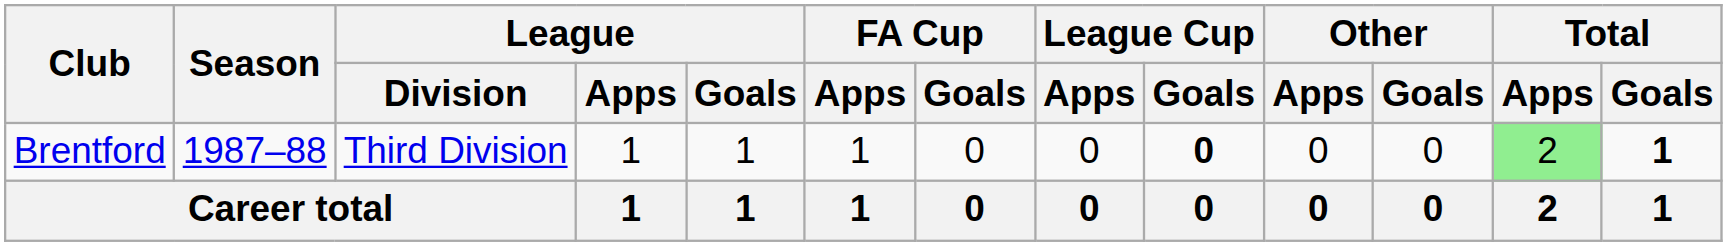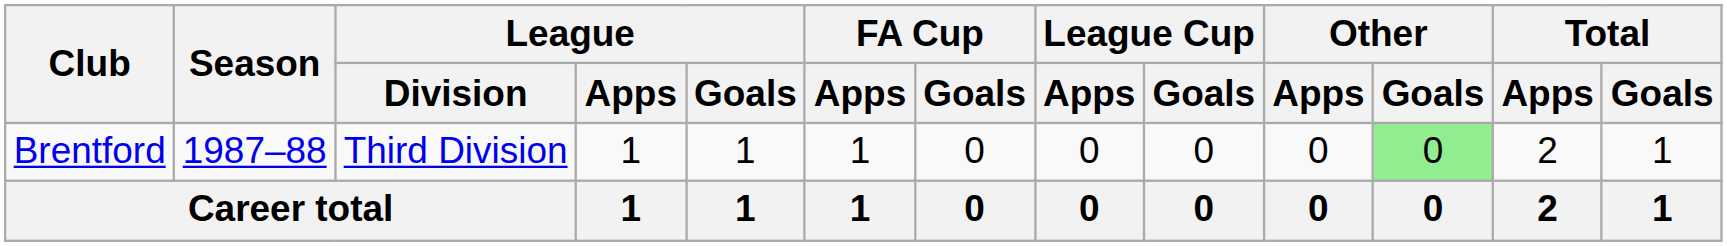(1204, 151) bold -> (1204, 151) normal
(1433, 151) no background -> (1433, 151) lightgreen background
(1548, 151) lightgreen background -> (1548, 151) no background
(1662, 151) bold -> (1662, 151) normal
